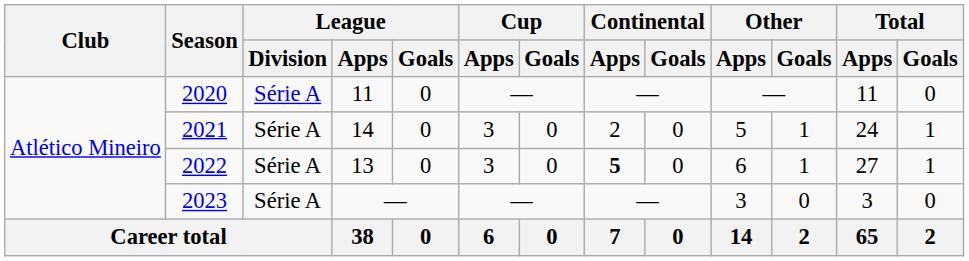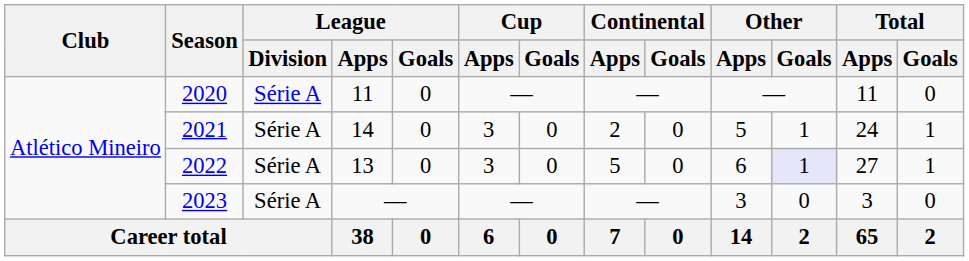(615, 165) bold -> (615, 165) normal
(804, 165) no background -> (804, 165) lavender background
